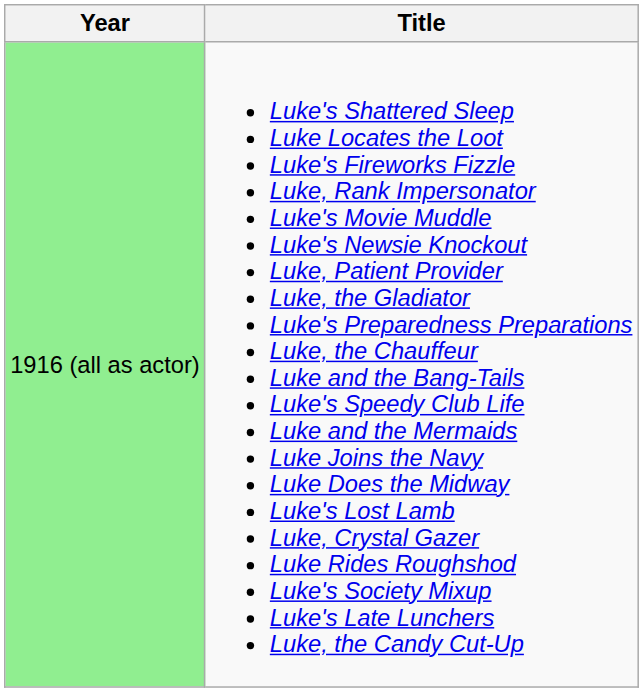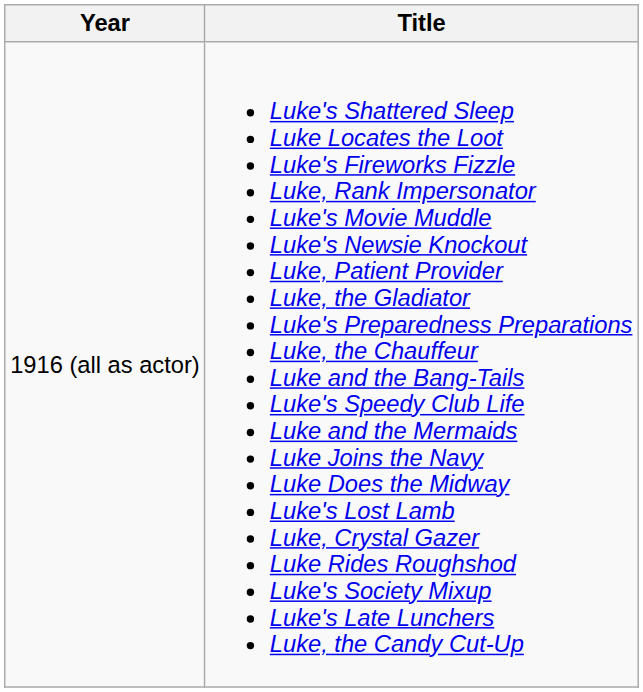(105, 364) lightgreen background -> (105, 364) no background
